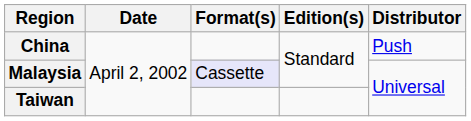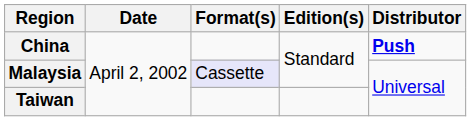(392, 45) normal -> (394, 45) bold
